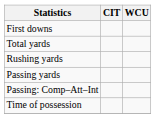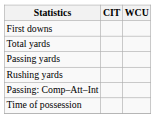rows swapped: (35, 59) <-> (33, 74)
